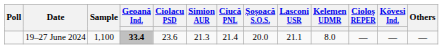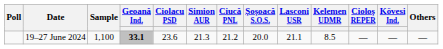(137, 37) 33.4 -> (137, 37) 33.1
(230, 37) 21.4 -> (230, 37) 21.2
(330, 37) 8.0 -> (330, 37) 8.5
